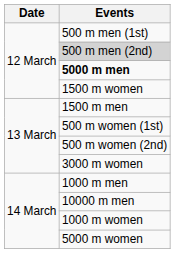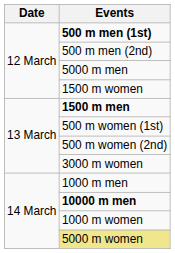(105, 32) normal -> (107, 32) bold
(107, 51) lightgrey background -> (107, 51) no background
(96, 70) bold -> (95, 70) normal
(95, 107) normal -> (96, 107) bold
(98, 201) normal -> (99, 201) bold
(102, 239) no background -> (102, 239) khaki background
